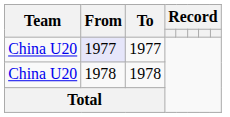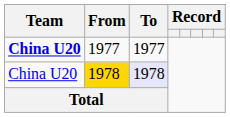(43, 49) normal -> (44, 49) bold
(100, 49) lavender background -> (104, 49) no background
(100, 74) no background -> (104, 74) gold background
(145, 74) no background -> (149, 74) lavender background
